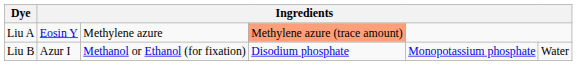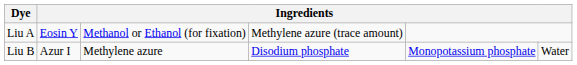(123, 32) Methylene azure -> (165, 32) Methanol or Ethanol (for fixation)
(327, 32) lightsalmon background -> (327, 32) no background
(165, 51) Methanol or Ethanol (for fixation) -> (123, 51) Methylene azure
